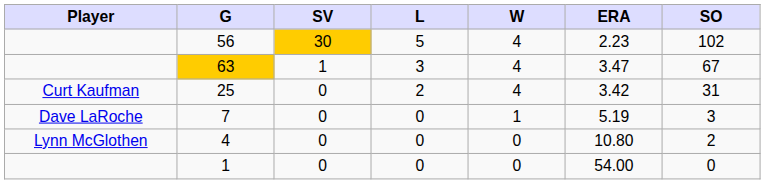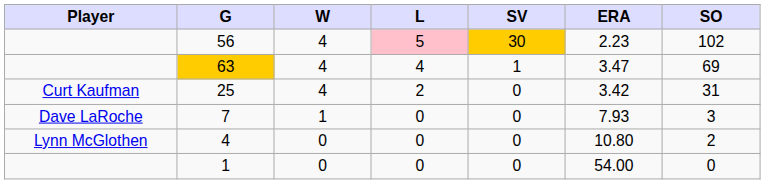columns swapped: (517, 16) <-> (323, 16)
(420, 41) no background -> (420, 41) pink background
(420, 66) 3 -> (420, 66) 4
(711, 66) 67 -> (711, 66) 69
(614, 116) 5.19 -> (614, 116) 7.93
